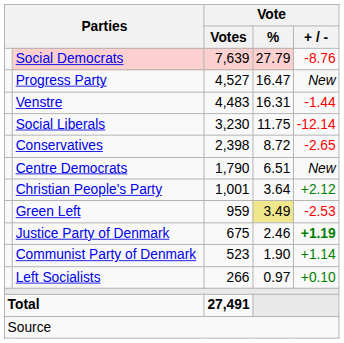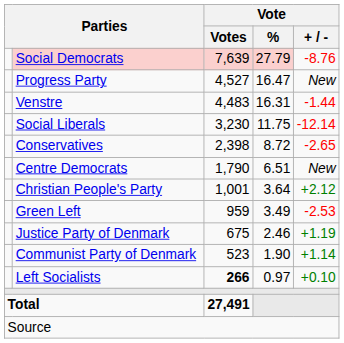(277, 211) khaki background -> (277, 211) no background
(318, 233) bold -> (318, 233) normal
(238, 277) normal -> (238, 277) bold
